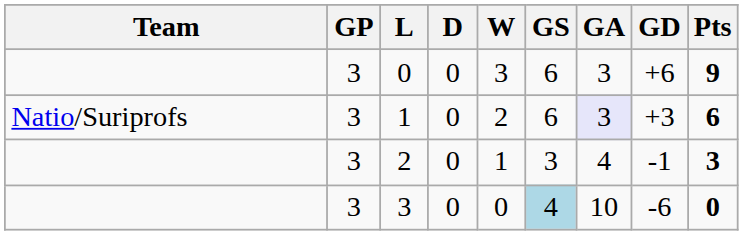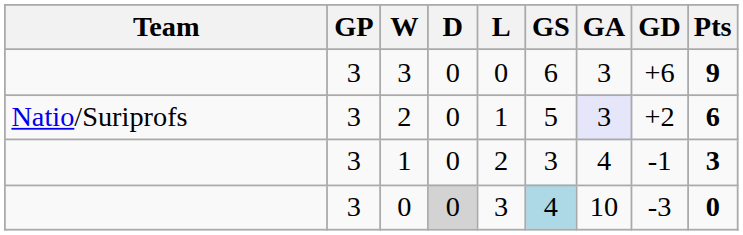columns swapped: (501, 26) <-> (404, 26)
(551, 116) 6 -> (551, 116) 5
(660, 116) +3 -> (660, 116) +2
(453, 206) no background -> (453, 206) lightgrey background
(660, 206) -6 -> (660, 206) -3
